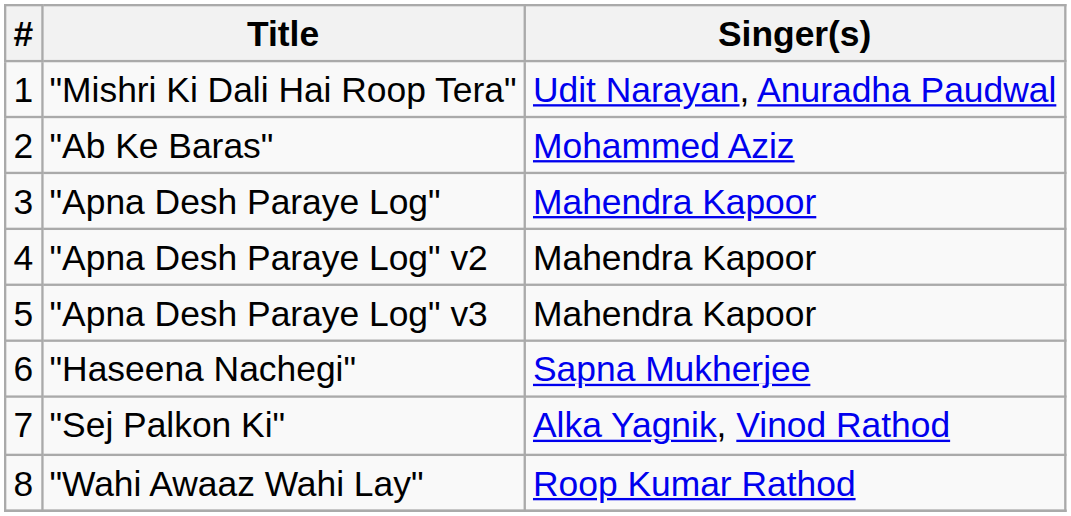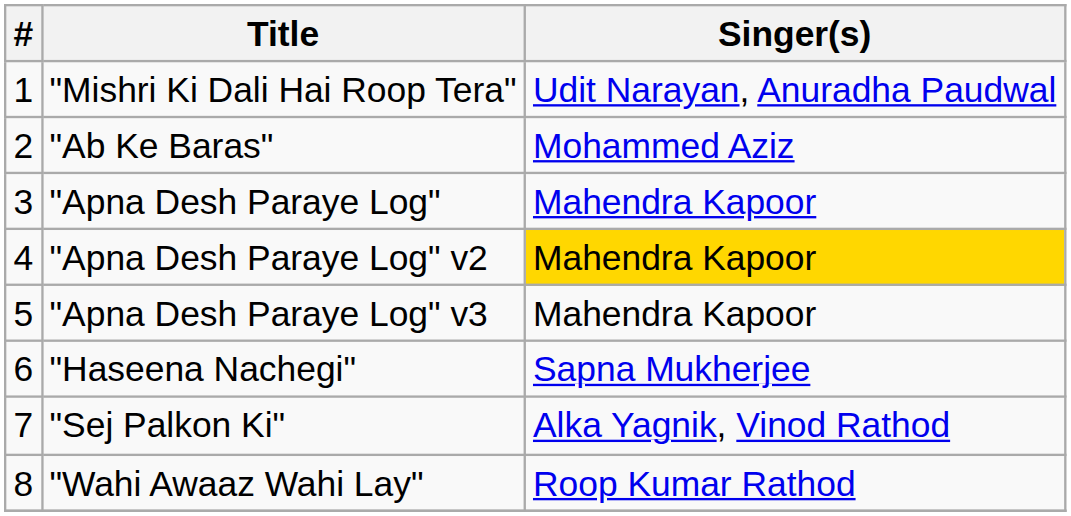(675, 258) no background -> (675, 258) gold background
